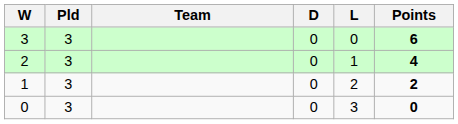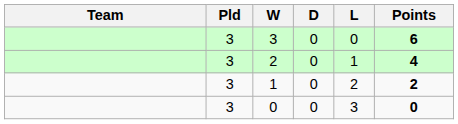columns swapped: (193, 15) <-> (25, 15)
